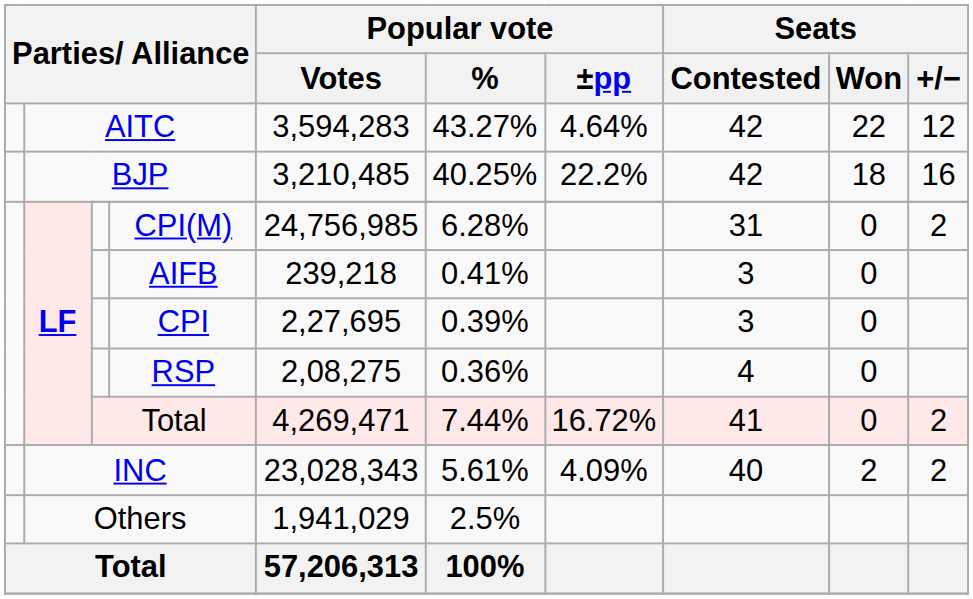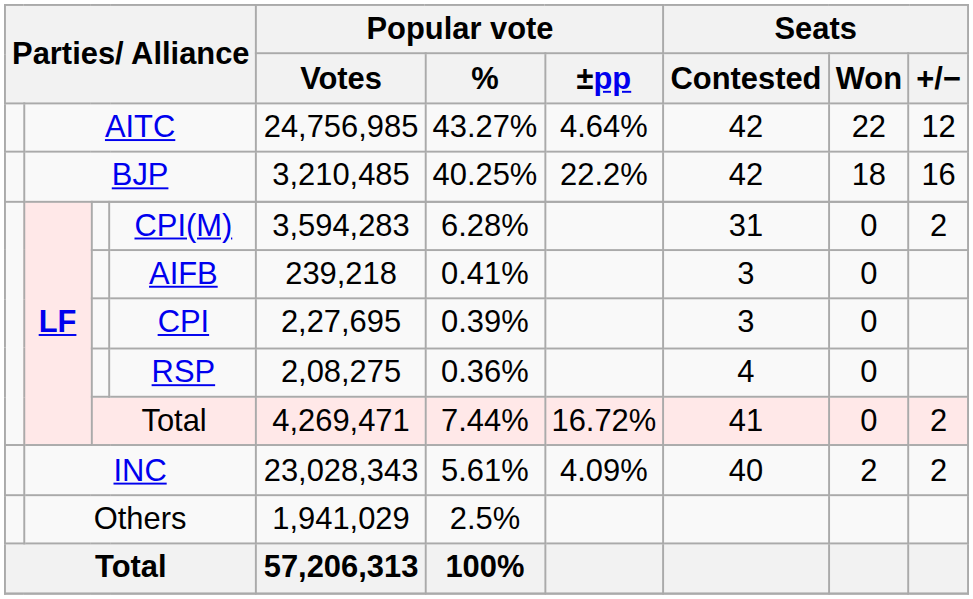(341, 126) 3,594,283 -> (341, 126) 24,756,985
(341, 224) 24,756,985 -> (341, 224) 3,594,283
